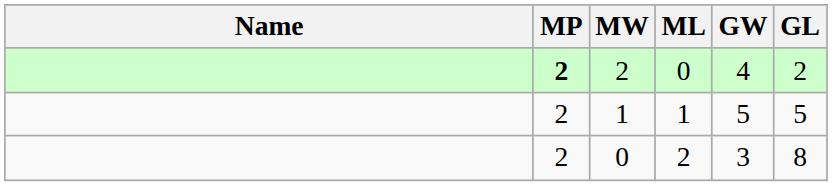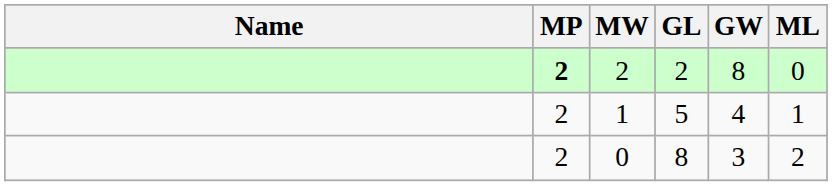columns swapped: (684, 26) <-> (800, 26)
(743, 69) 4 -> (738, 69) 8
(743, 113) 5 -> (738, 113) 4
